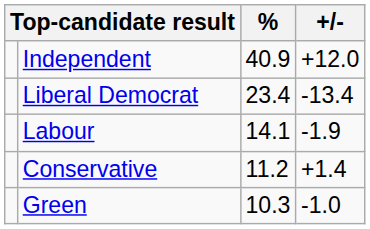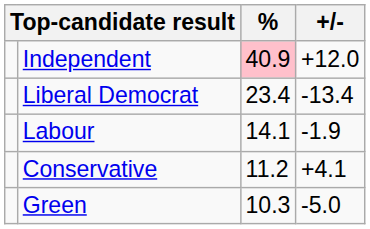(268, 59) no background -> (268, 59) pink background
(324, 168) +1.4 -> (324, 168) +4.1
(321, 205) -1.0 -> (321, 205) -5.0
